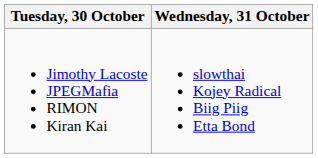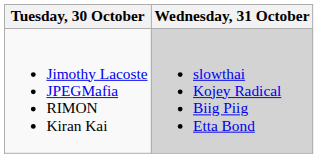(232, 100) no background -> (232, 100) lightgrey background
